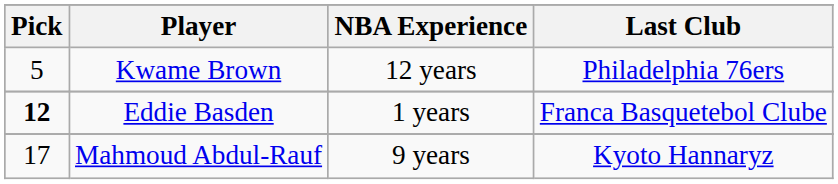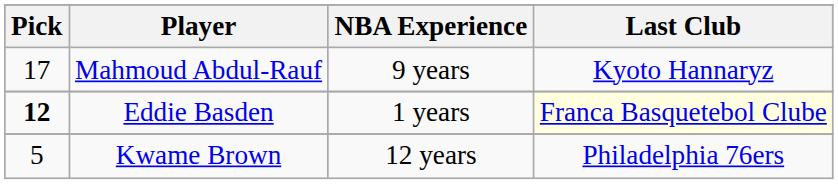rows swapped: (199, 69) <-> (199, 155)
(683, 112) no background -> (683, 112) lightyellow background
